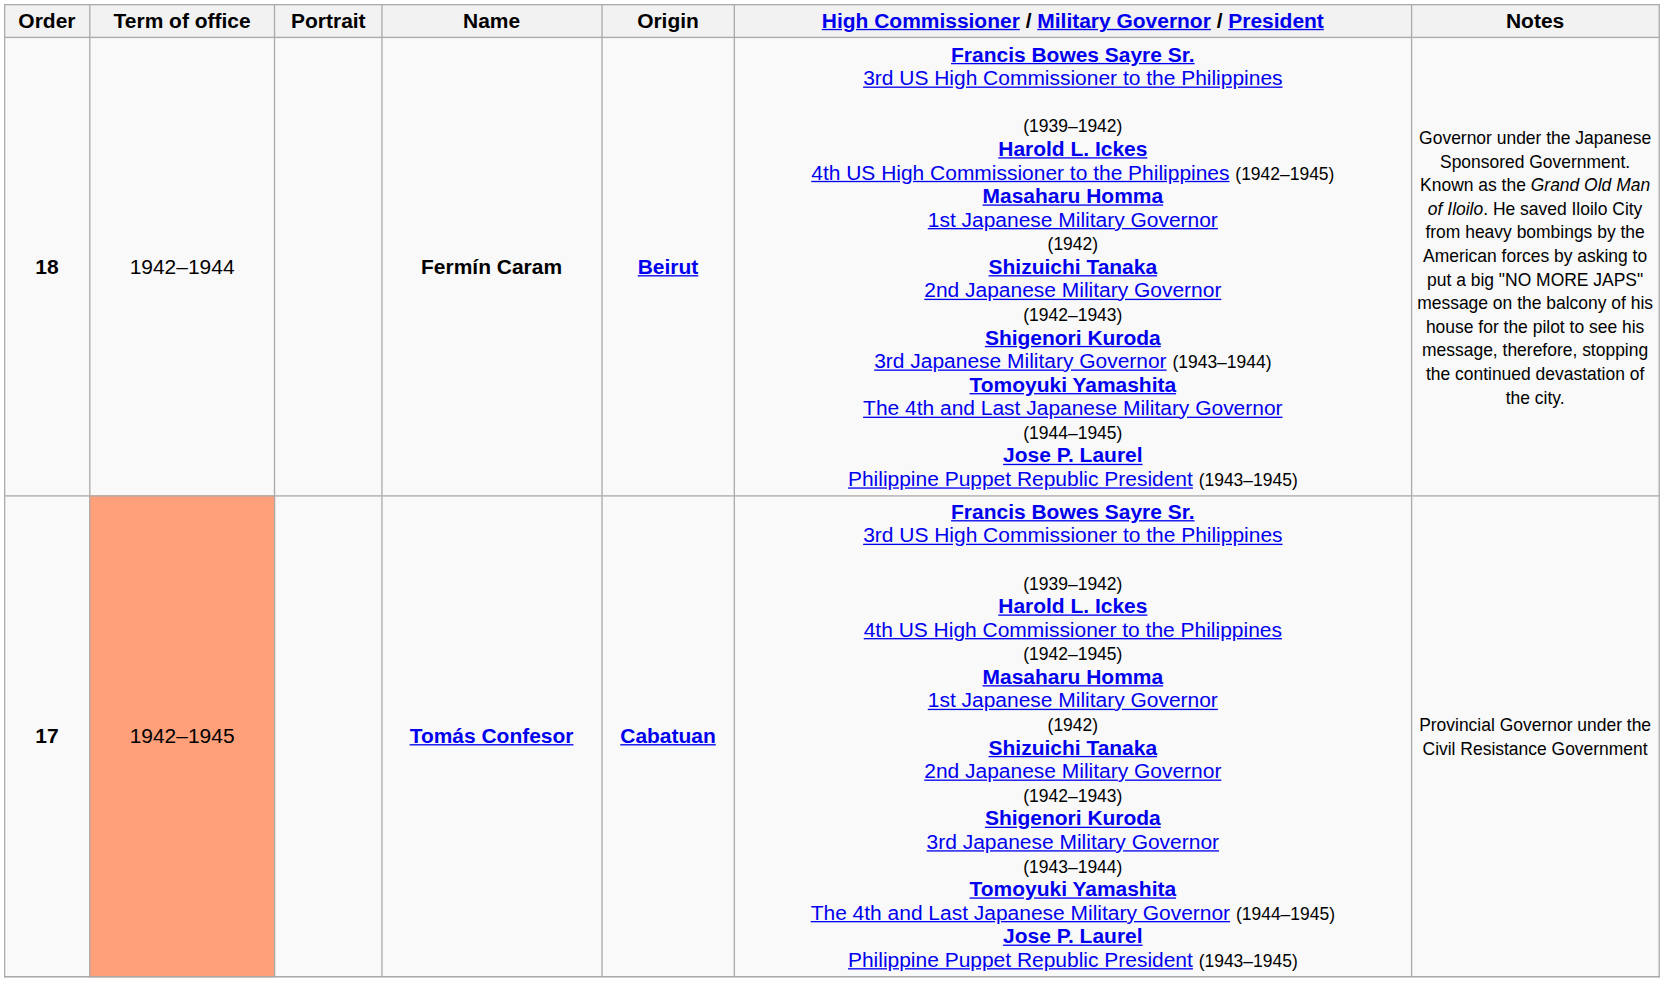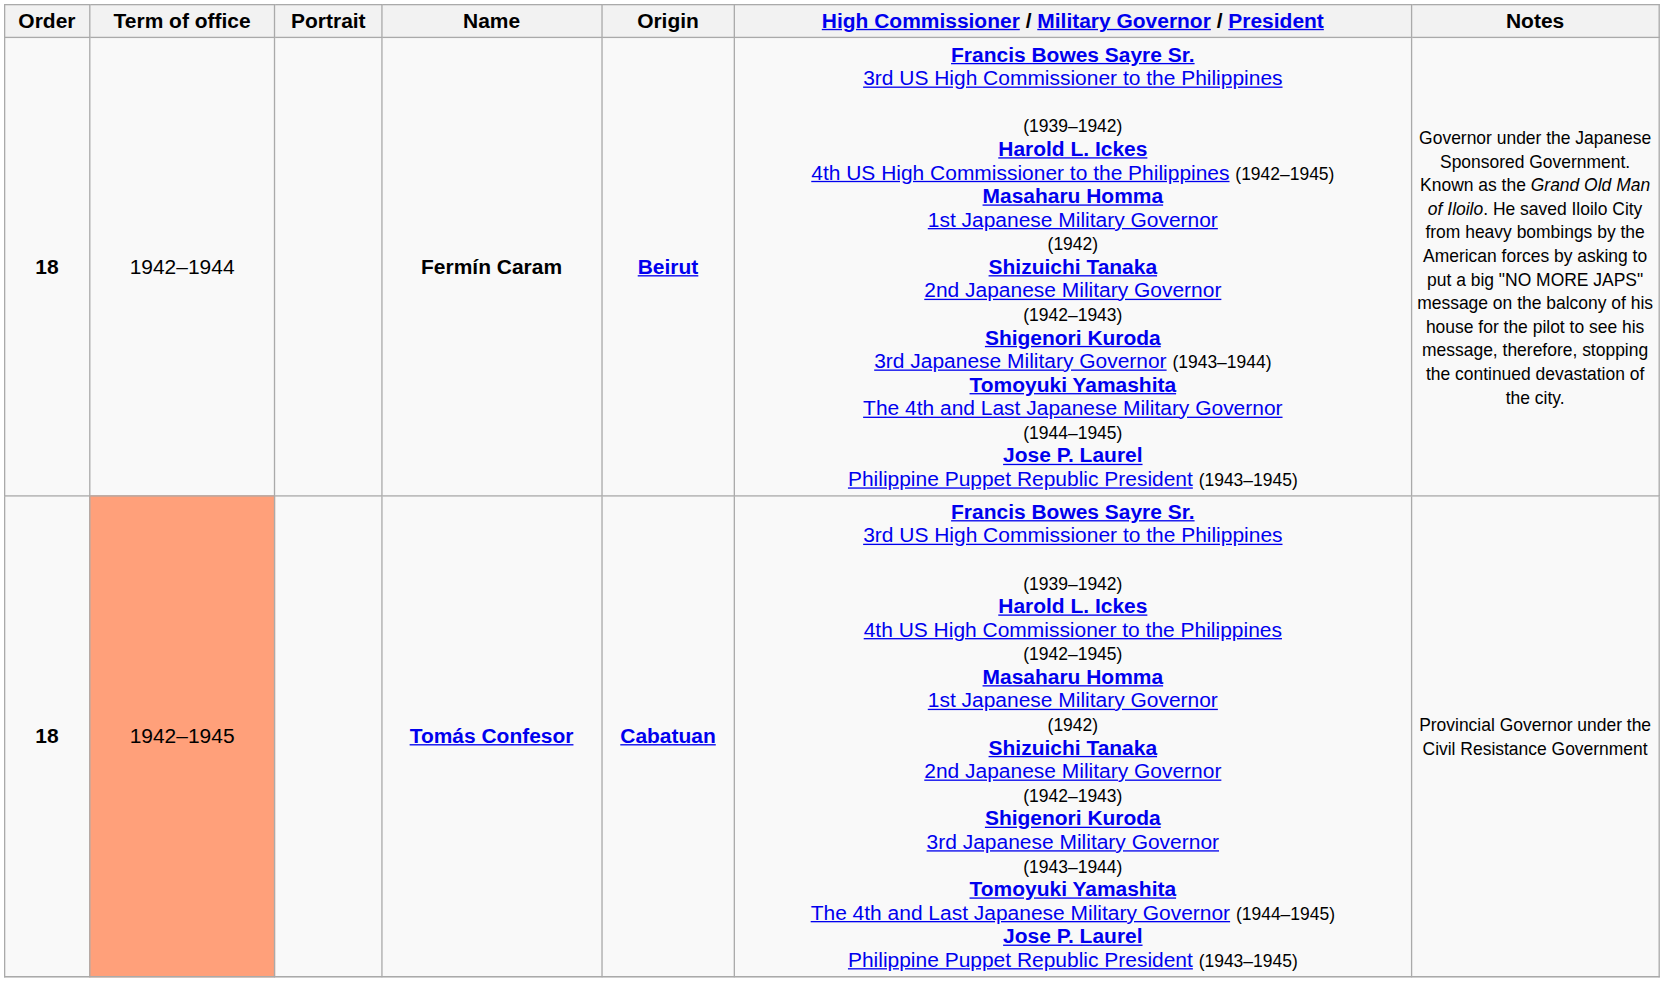(47, 736) 17 -> (47, 736) 18
